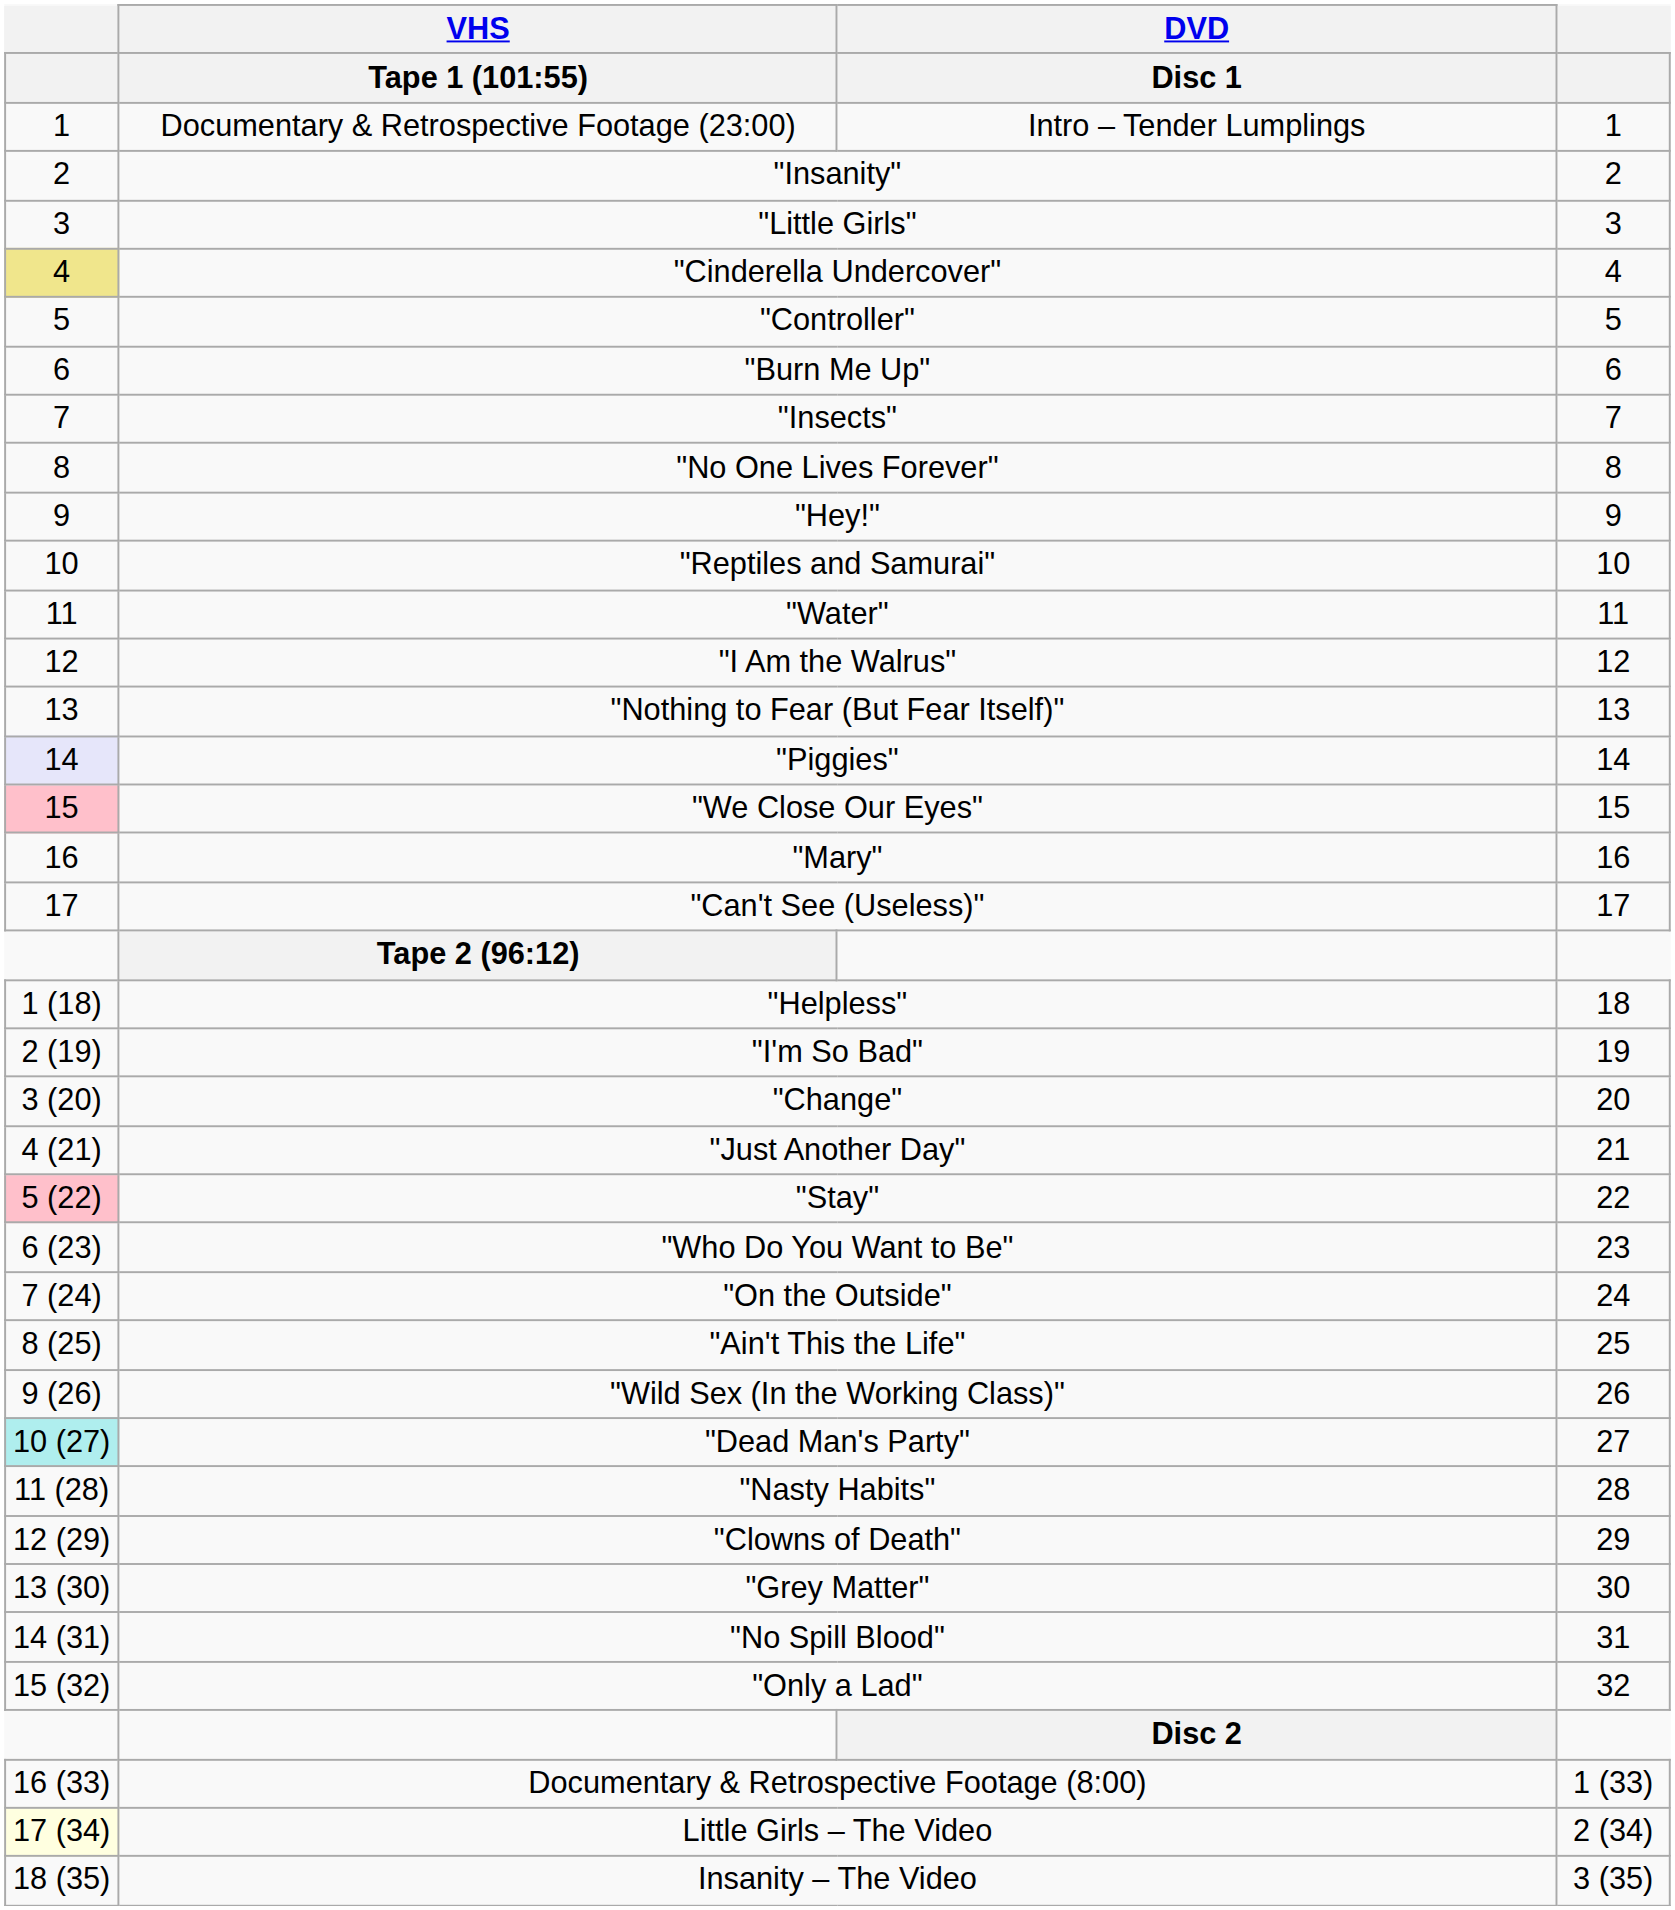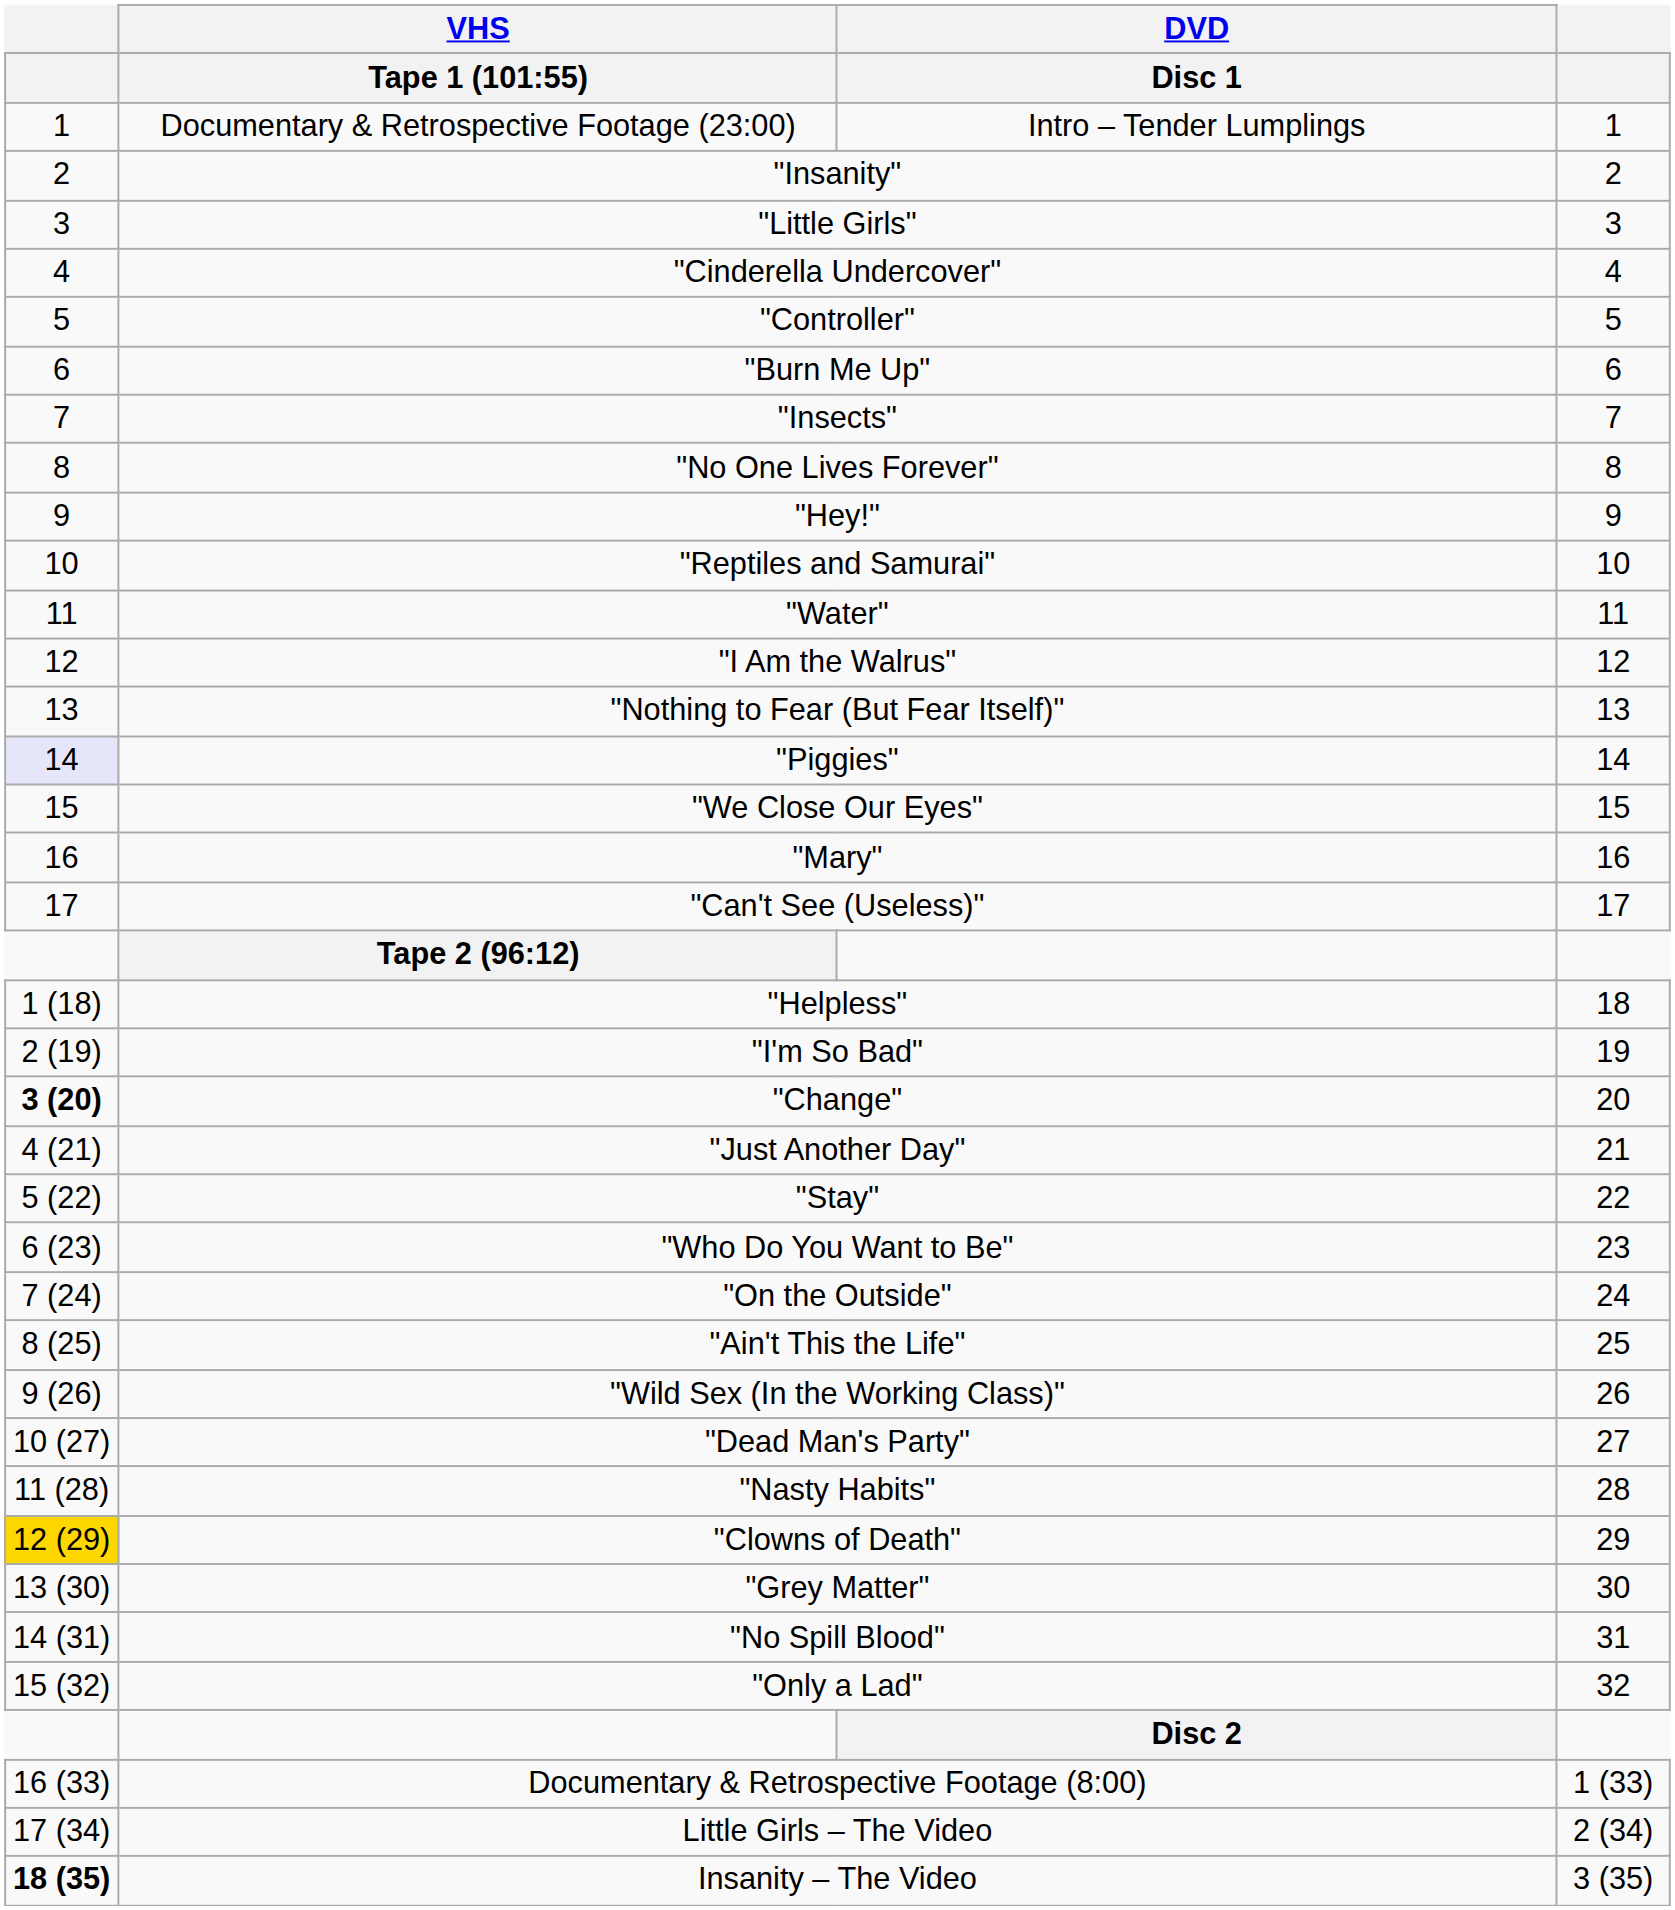(62, 272) khaki background -> (62, 272) no background
(62, 808) pink background -> (62, 808) no background
(62, 1100) normal -> (62, 1100) bold
(62, 1198) pink background -> (62, 1198) no background
(62, 1441) paleturquoise background -> (62, 1441) no background
(62, 1539) no background -> (62, 1539) gold background
(62, 1831) lightyellow background -> (62, 1831) no background
(62, 1880) normal -> (62, 1880) bold
